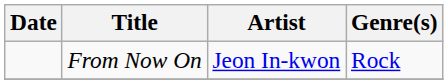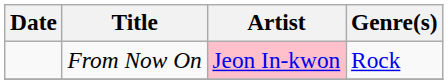(276, 60) no background -> (276, 60) pink background
